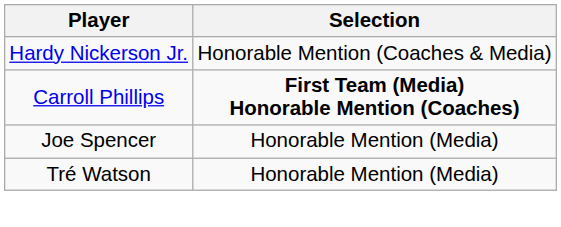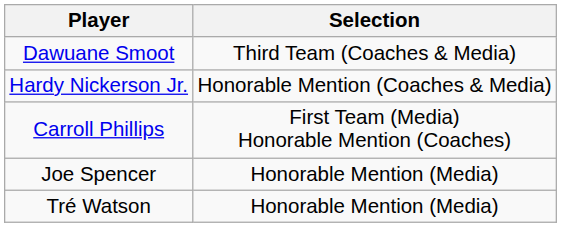+ row: (99, 53)
(375, 97) bold -> (374, 129) normal
